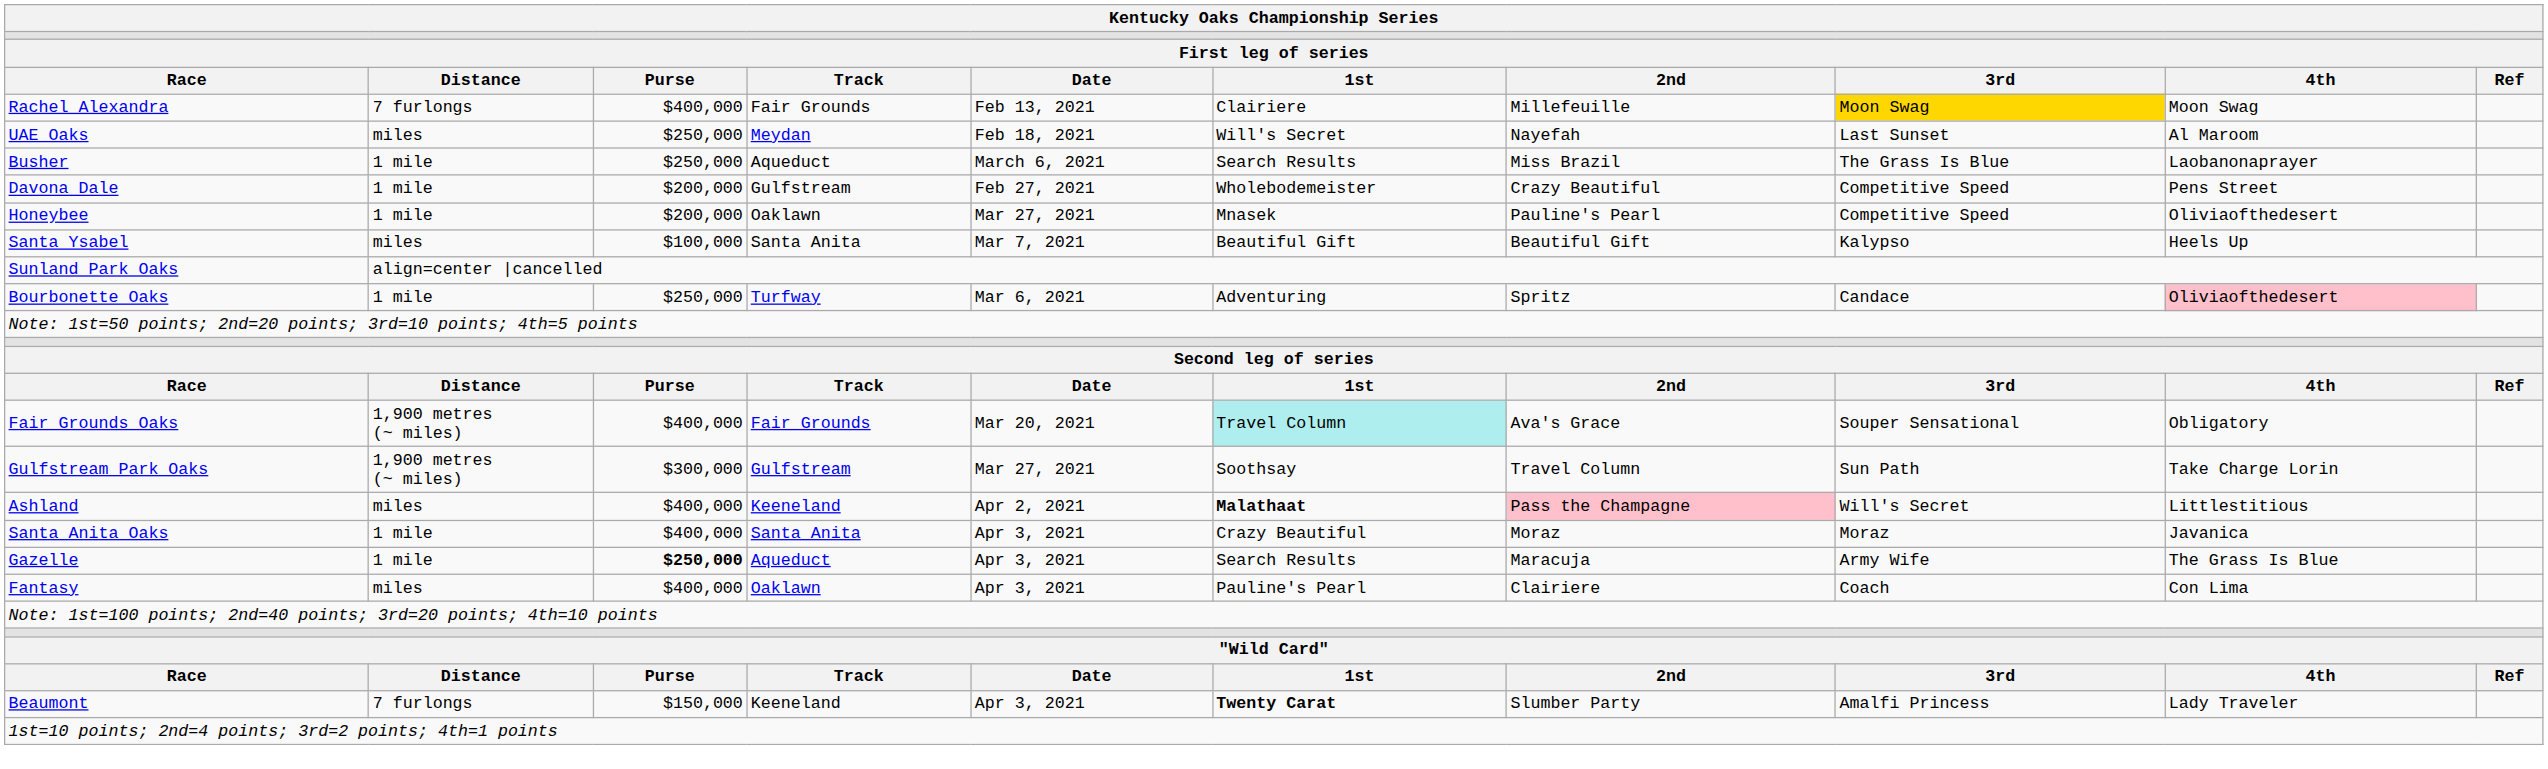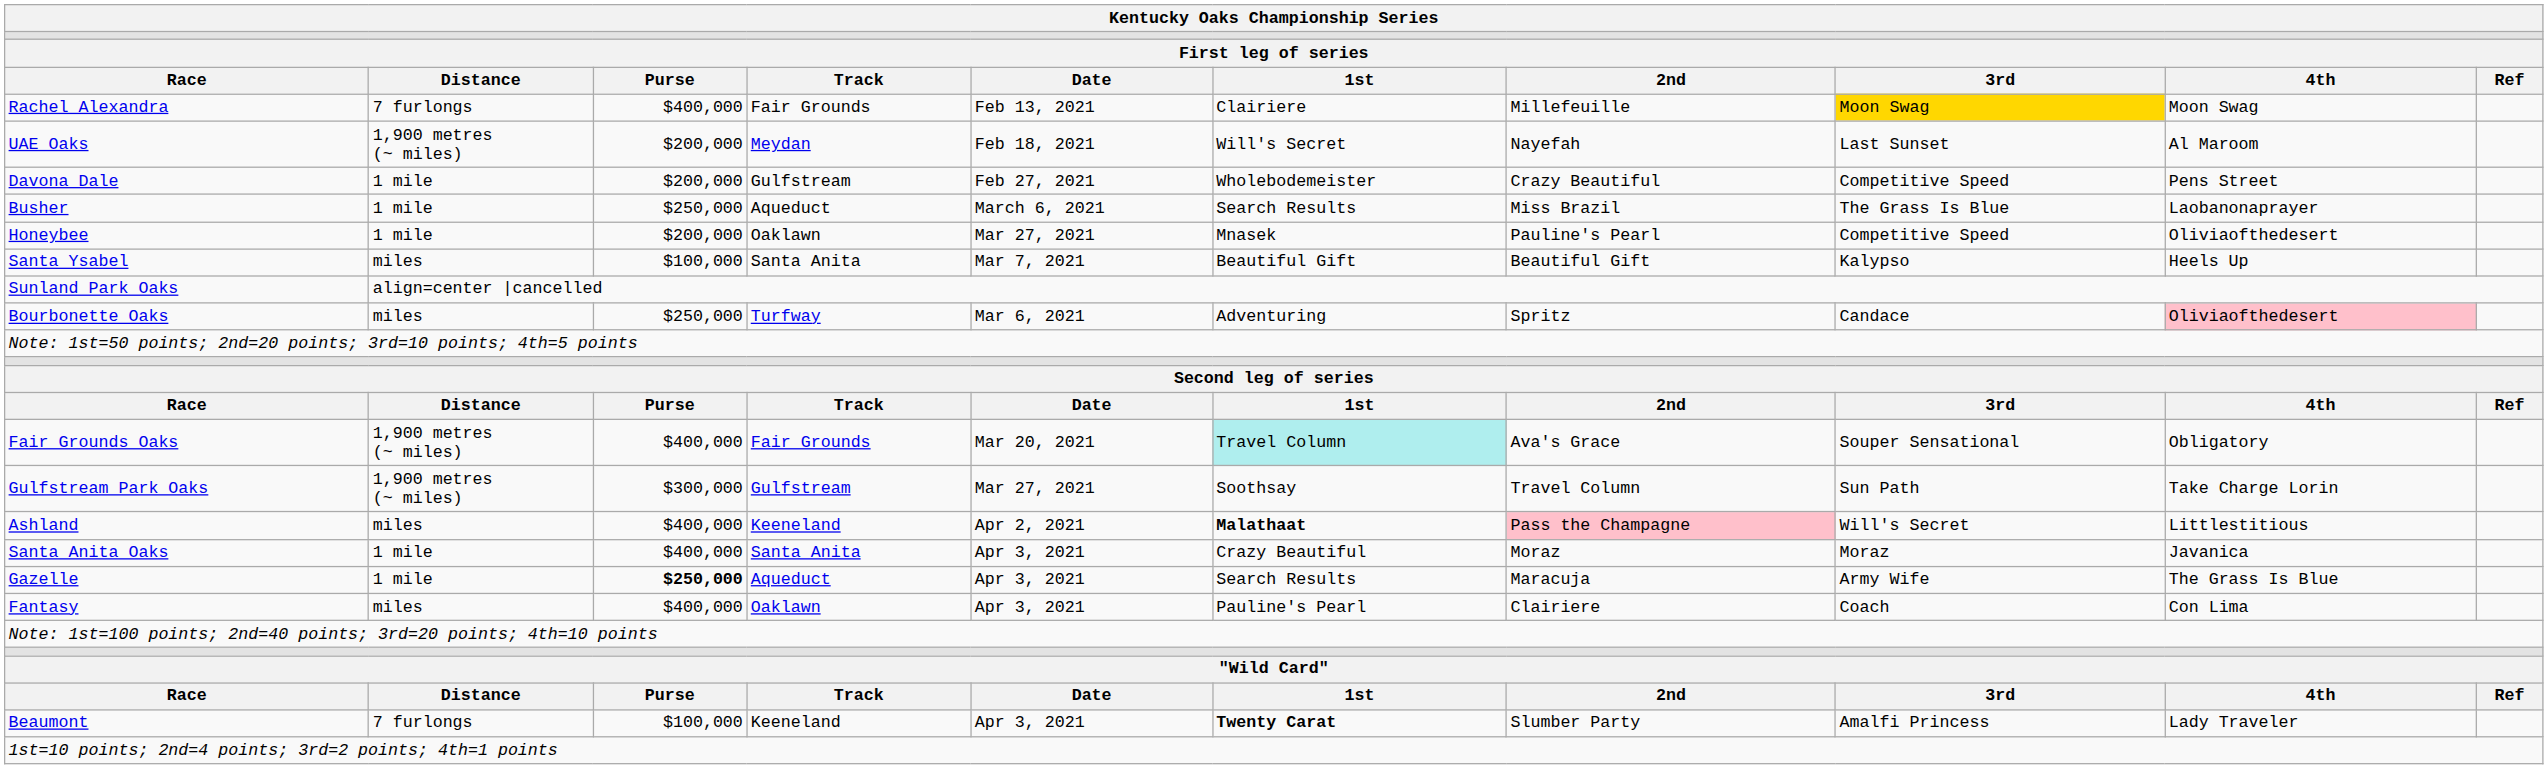(398, 135) miles -> (433, 144) 1,900 metres (~ miles)
(703, 135) $250,000 -> (703, 144) $200,000
rows swapped: (64, 189) <-> (39, 162)
(403, 297) 1 mile -> (398, 317) miles
(703, 704) $150,000 -> (703, 723) $100,000
